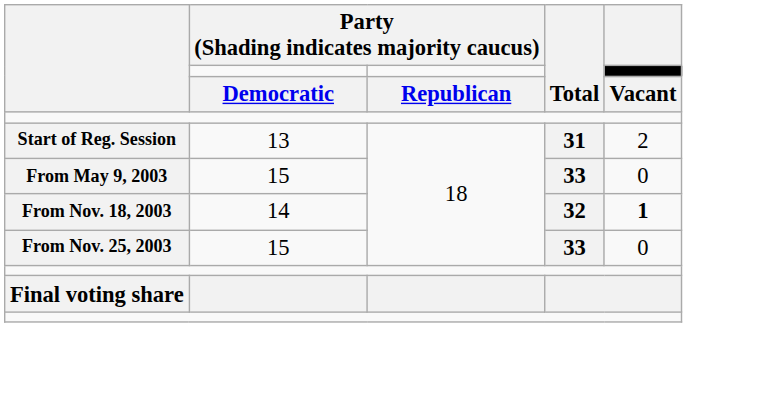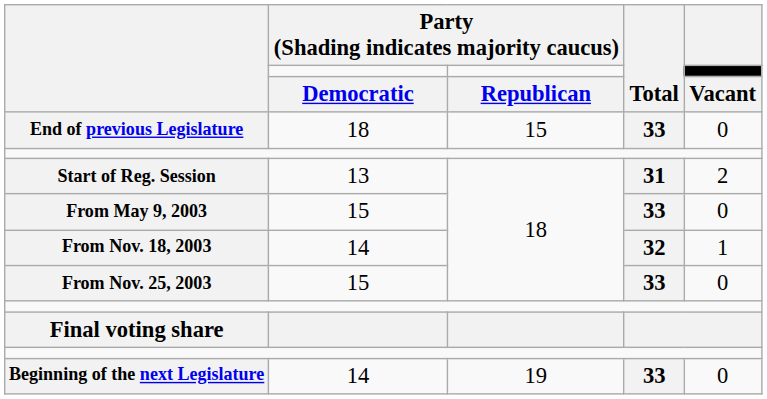+ row: (137, 129)
(643, 211) bold -> (723, 247) normal
+ row: (137, 375)
